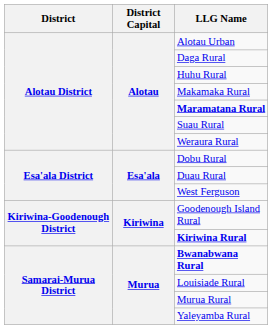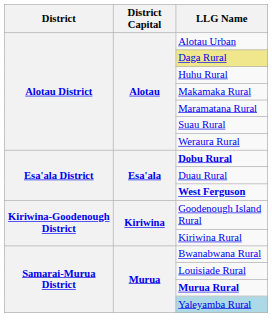(201, 58) no background -> (202, 58) khaki background
(221, 108) bold -> (218, 108) normal
(202, 158) normal -> (205, 158) bold
(208, 192) normal -> (212, 192) bold
(212, 237) bold -> (210, 237) normal
(207, 260) bold -> (220, 254) normal
(204, 299) normal -> (209, 287) bold
(214, 316) no background -> (215, 304) lightblue background
